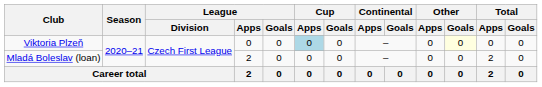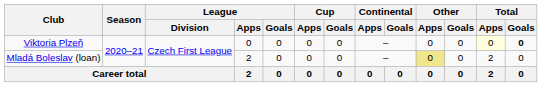(309, 43) lightblue background -> (309, 43) no background
(461, 43) lightyellow background -> (461, 43) no background
(491, 43) no background -> (491, 43) lightyellow background
(521, 43) normal -> (521, 43) bold
(430, 58) no background -> (430, 58) khaki background
